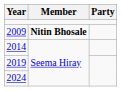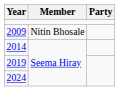(59, 32) bold -> (58, 32) normal
